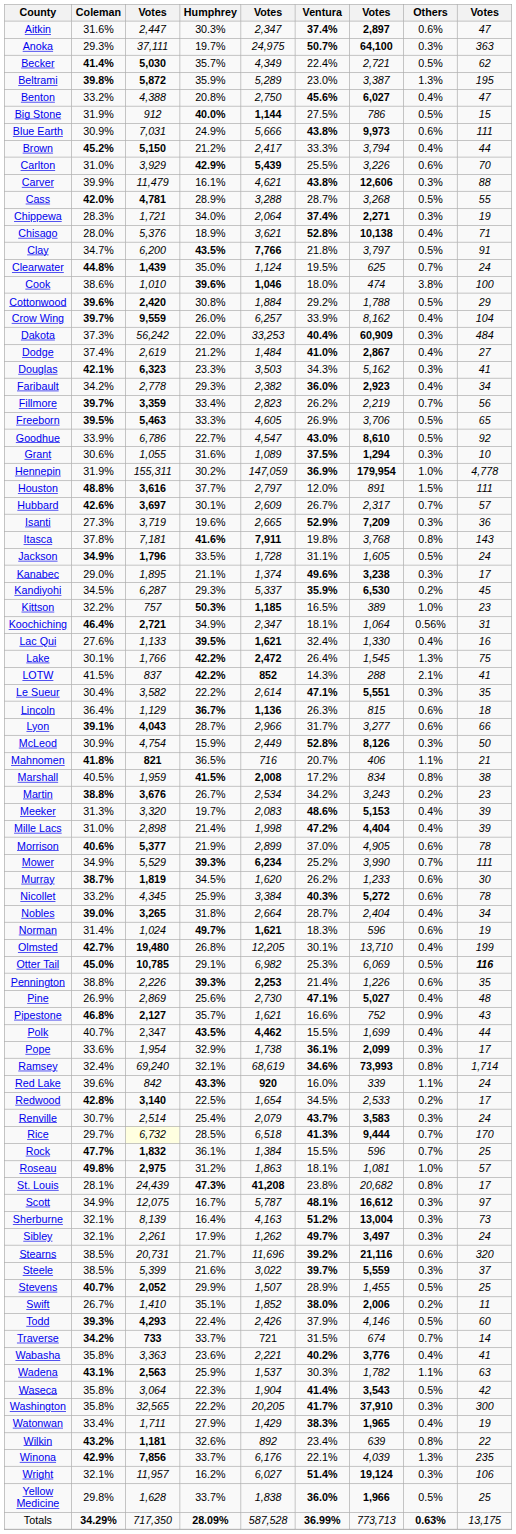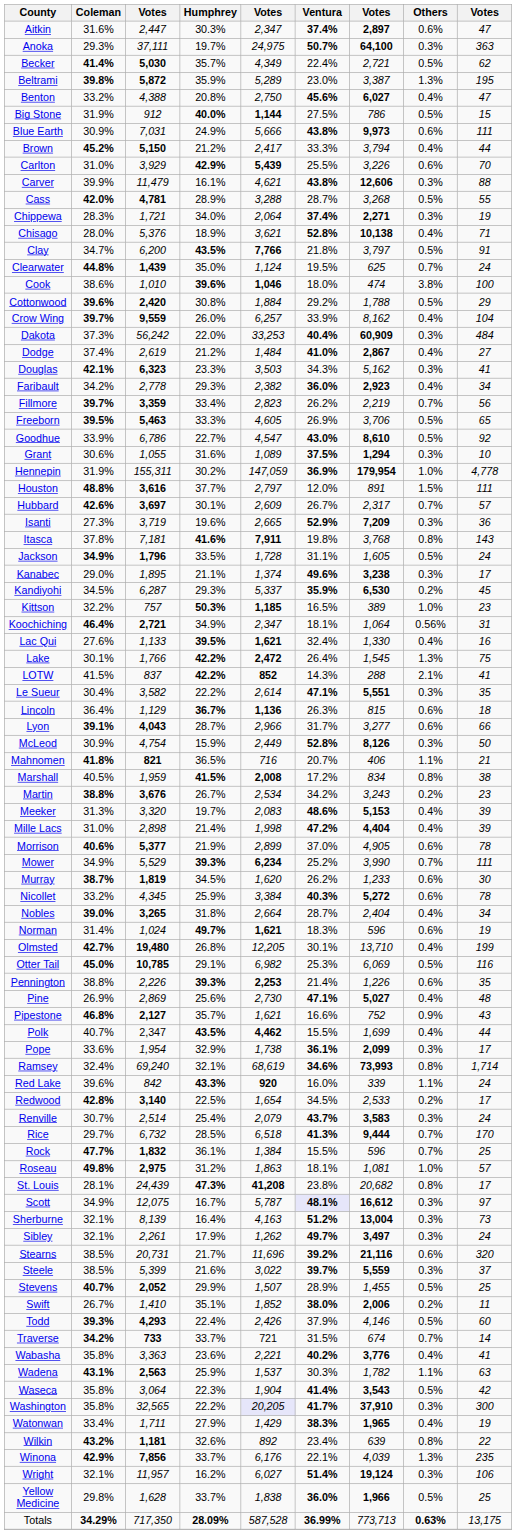(485, 965) bold -> (485, 965) normal
(153, 1135) lightyellow background -> (153, 1135) no background
(322, 1203) no background -> (322, 1203) lavender background
(268, 1407) no background -> (268, 1407) lavender background
